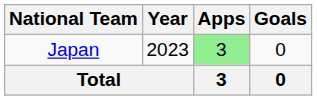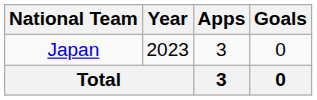(221, 49) lightgreen background -> (221, 49) no background
